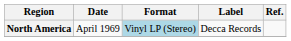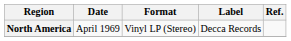(160, 28) lightblue background -> (160, 28) no background
